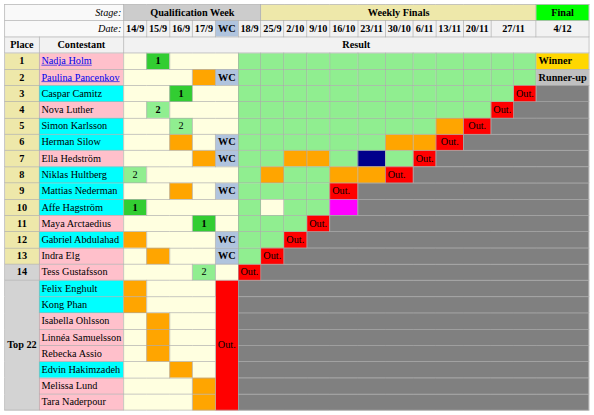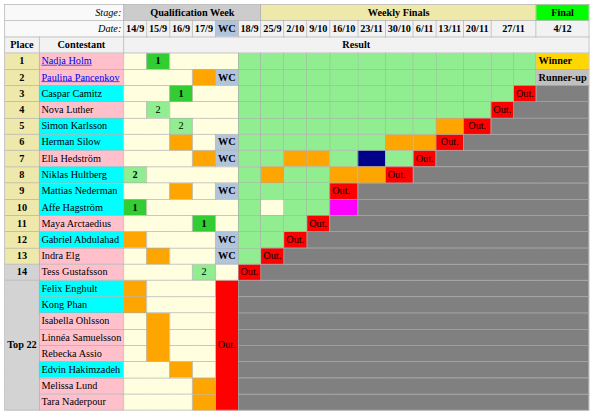(158, 110) bold -> (158, 110) normal
(135, 175) normal -> (135, 175) bold
